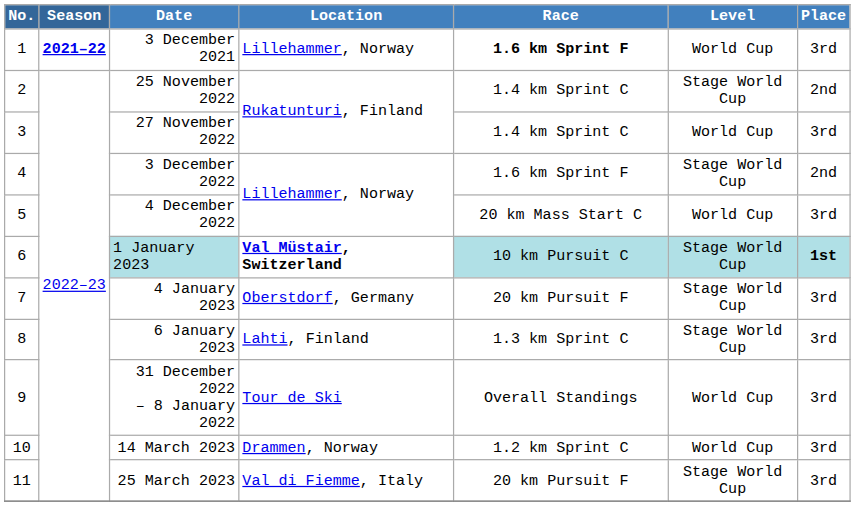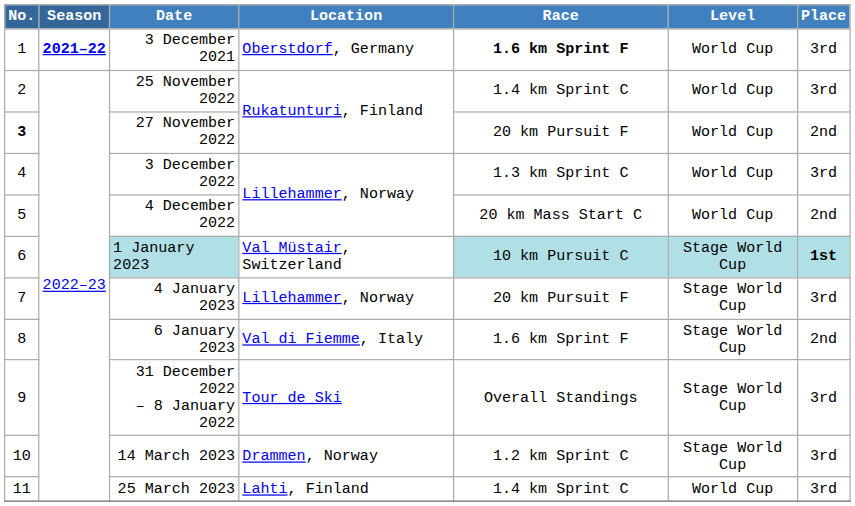(328, 50) Lillehammer, Norway -> (328, 50) Oberstdorf, Germany
(733, 91) Stage World Cup -> (733, 91) World Cup
(823, 91) 2nd -> (823, 91) 3rd
(22, 133) normal -> (22, 133) bold
(561, 133) 1.4 km Sprint C -> (561, 133) 20 km Pursuit F
(823, 133) 3rd -> (823, 133) 2nd
(561, 174) 1.6 km Sprint F -> (561, 174) 1.3 km Sprint C
(733, 174) Stage World Cup -> (733, 174) World Cup
(823, 174) 2nd -> (823, 174) 3rd
(823, 216) 3rd -> (823, 216) 2nd
(297, 257) bold -> (297, 257) normal
(328, 298) Oberstdorf, Germany -> (328, 298) Lillehammer, Norway
(306, 340) Lahti, Finland -> (333, 340) Val di Fiemme, Italy
(561, 340) 1.3 km Sprint C -> (561, 340) 1.6 km Sprint F
(823, 340) 3rd -> (823, 340) 2nd
(733, 398) World Cup -> (733, 398) Stage World Cup
(733, 448) World Cup -> (733, 457) Stage World Cup
(333, 481) Val di Fiemme, Italy -> (306, 490) Lahti, Finland
(561, 481) 20 km Pursuit F -> (561, 490) 1.4 km Sprint C
(733, 481) Stage World Cup -> (733, 490) World Cup
